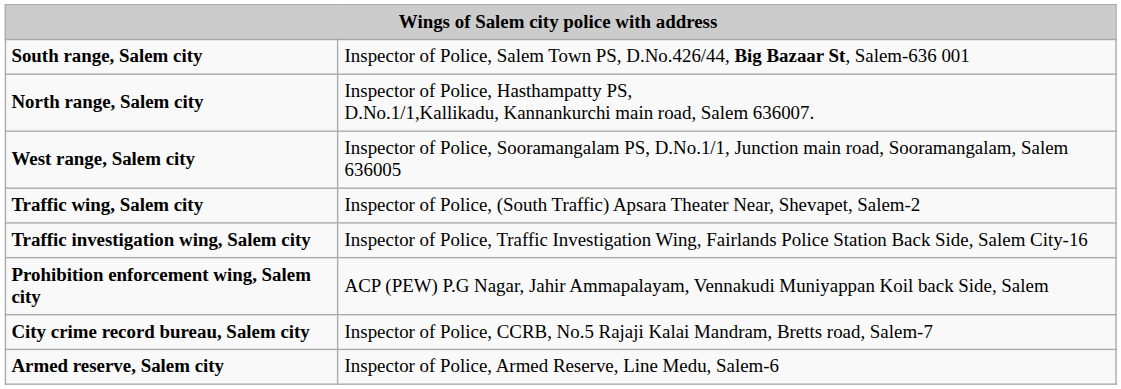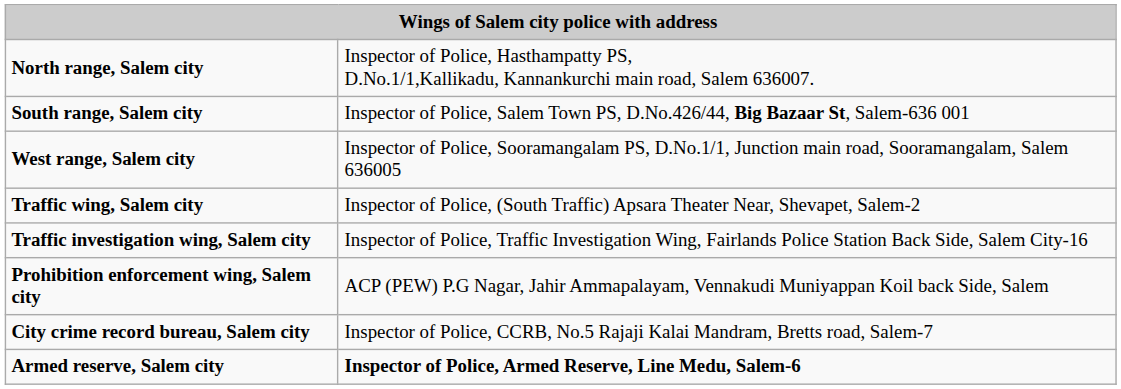rows swapped: (107, 56) <-> (107, 102)
(562, 366) normal -> (573, 366) bold
